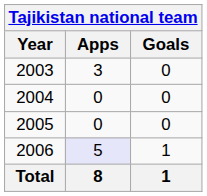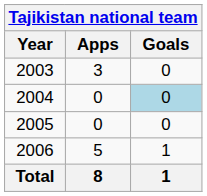(166, 97) no background -> (166, 97) lightblue background
(98, 151) lavender background -> (98, 151) no background
